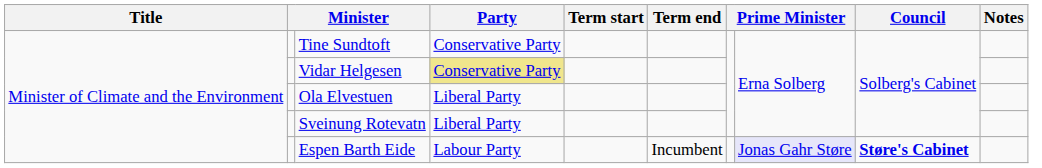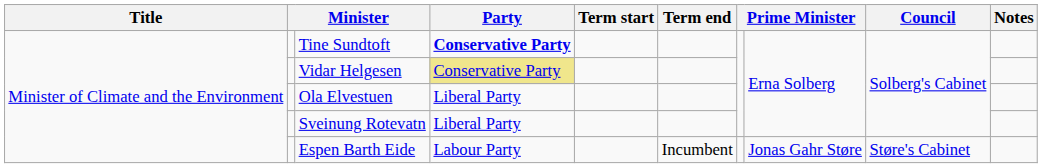(497, 44) normal -> (502, 44) bold
(795, 149) lavender background -> (805, 149) no background
(914, 149) bold -> (920, 149) normal
